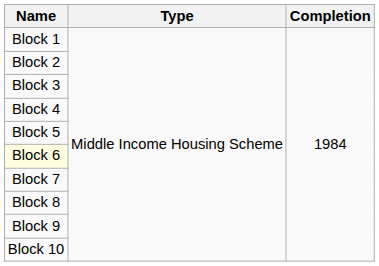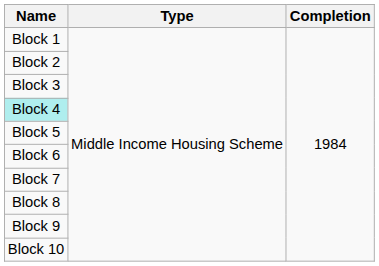(36, 109) no background -> (36, 109) paleturquoise background
(36, 156) lightyellow background -> (36, 156) no background
